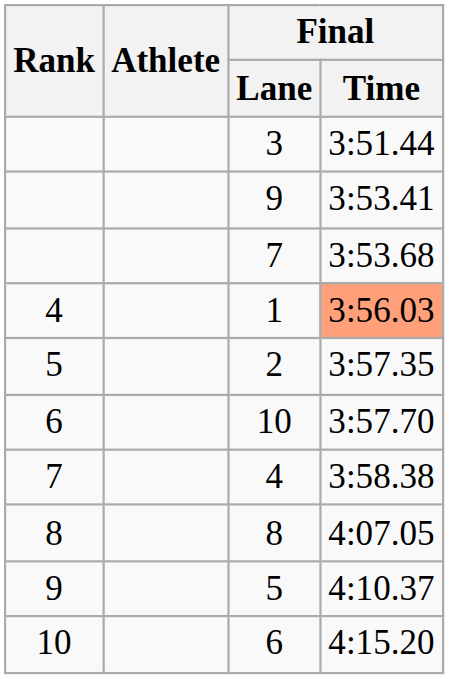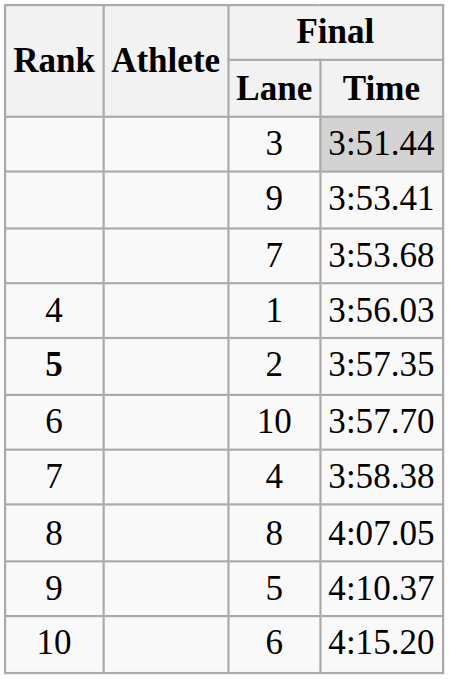(381, 143) no background -> (381, 143) lightgrey background
(381, 310) lightsalmon background -> (381, 310) no background
(54, 365) normal -> (54, 365) bold
